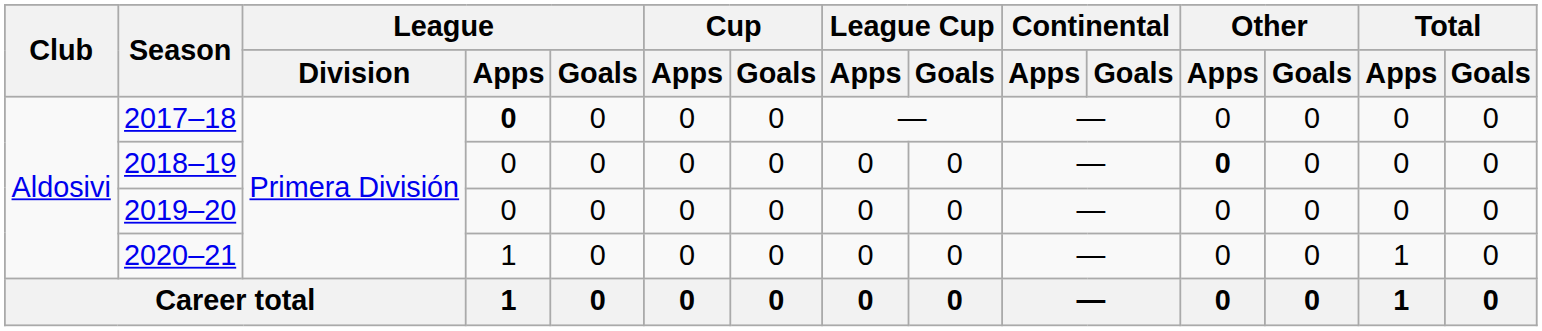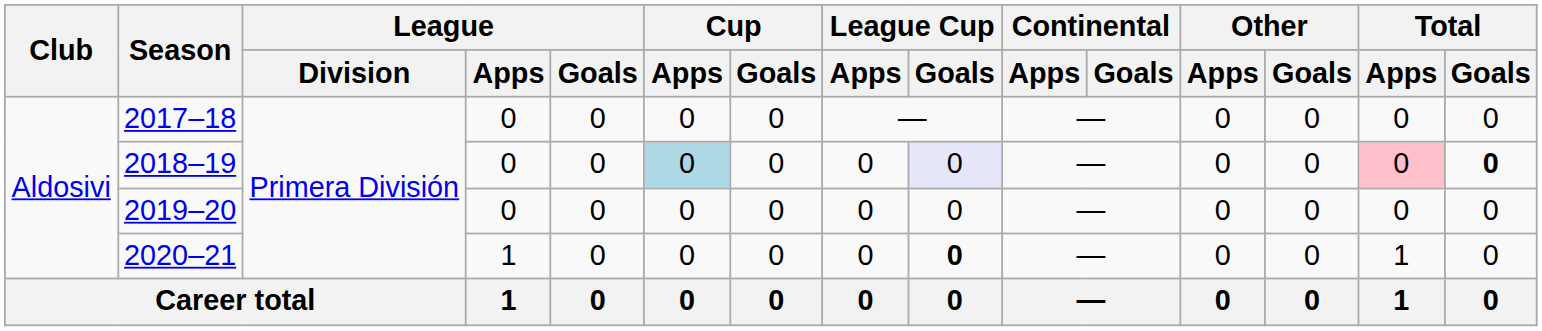(508, 118) bold -> (508, 118) normal
(687, 164) no background -> (687, 164) lightblue background
(955, 164) no background -> (955, 164) lavender background
(1223, 164) bold -> (1223, 164) normal
(1401, 164) no background -> (1401, 164) pink background
(1491, 164) normal -> (1491, 164) bold
(955, 255) normal -> (955, 255) bold
